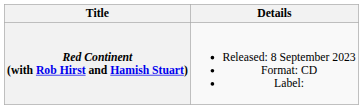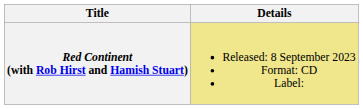(274, 70) no background -> (274, 70) khaki background
